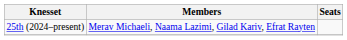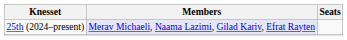(202, 27) no background -> (202, 27) lavender background
